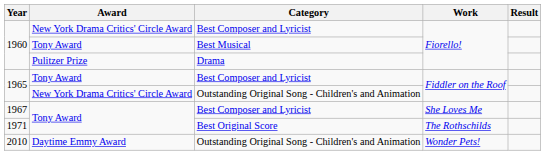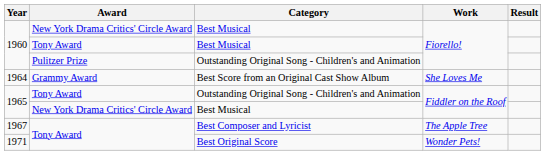(254, 28) Best Composer and Lyricist -> (224, 28) Best Musical
(211, 61) Drama -> (309, 61) Outstanding Original Song - Children's and Animation
+ row: (17, 77)
(254, 77) Best Composer and Lyricist -> (309, 93) Outstanding Original Song - Children's and Animation
(309, 93) Outstanding Original Song - Children's and Animation -> (224, 110) Best Musical
(454, 110) She Loves Me -> (456, 126) The Apple Tree
(458, 126) The Rothschilds -> (453, 142) Wonder Pets!
- row: (17, 142)
